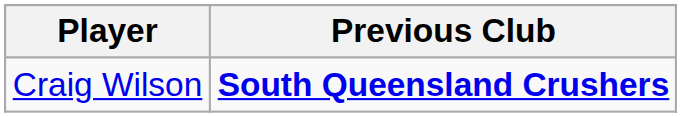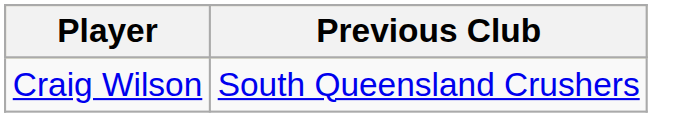(443, 84) bold -> (429, 84) normal
